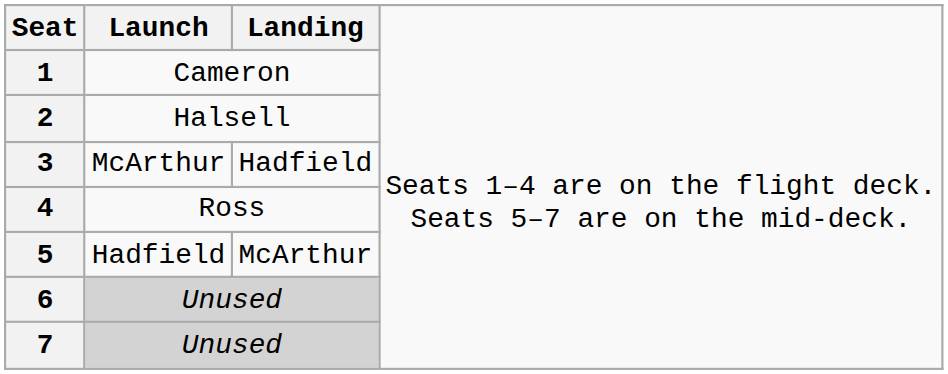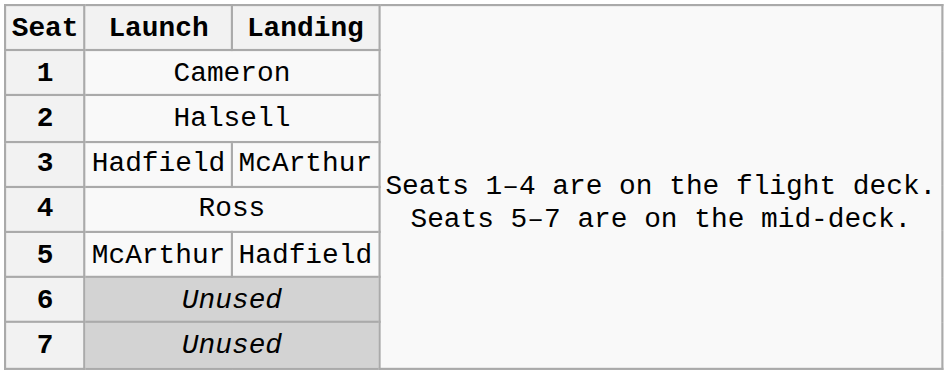(159, 164) McArthur -> (159, 164) Hadfield
(305, 164) Hadfield -> (305, 164) McArthur
(159, 254) Hadfield -> (159, 254) McArthur
(305, 254) McArthur -> (305, 254) Hadfield
